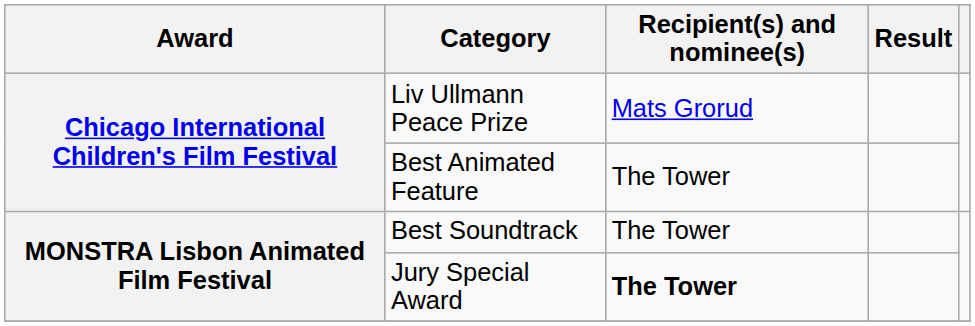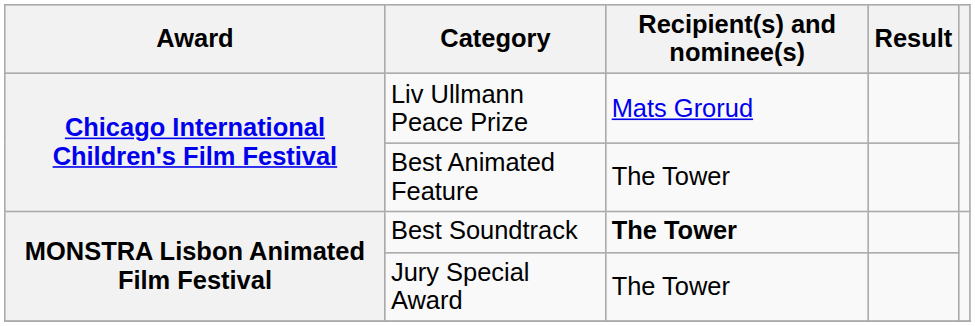(671, 231) normal -> (674, 231) bold
(674, 286) bold -> (671, 286) normal
